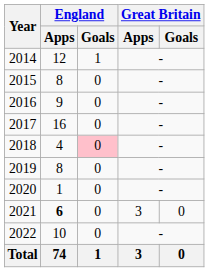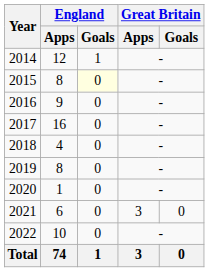(98, 80) no background -> (98, 80) lightyellow background
(98, 146) pink background -> (98, 146) no background
(59, 211) bold -> (59, 211) normal
